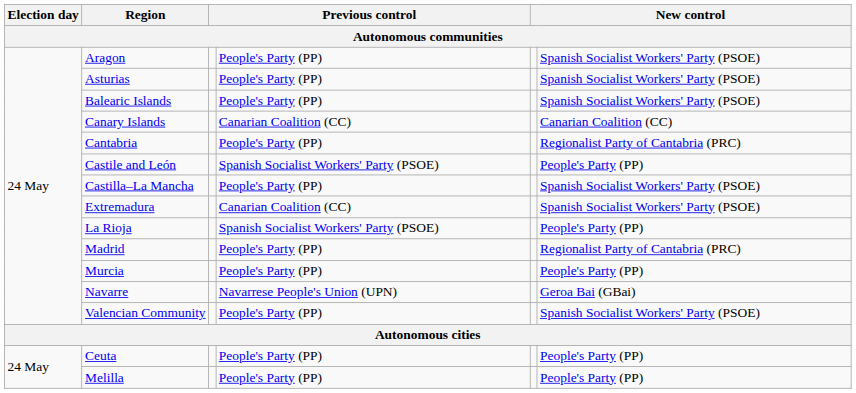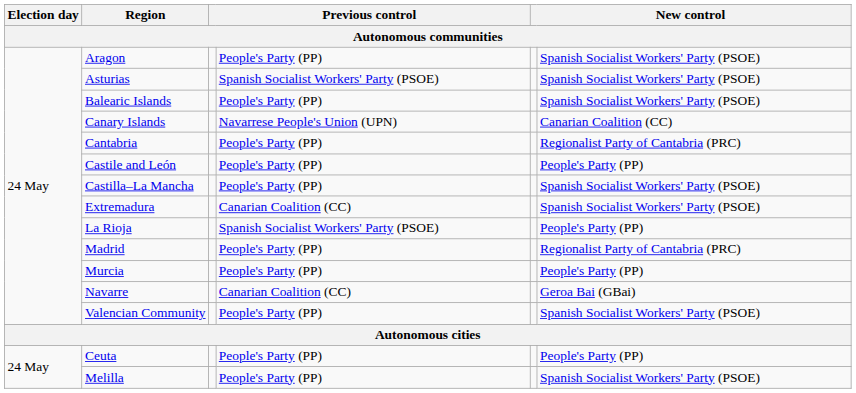(270, 79) People's Party (PP) -> (329, 79) Spanish Socialist Workers' Party (PSOE)
(285, 121) Canarian Coalition (CC) -> (308, 121) Navarrese People's Union (UPN)
(329, 164) Spanish Socialist Workers' Party (PSOE) -> (270, 164) People's Party (PP)
(308, 292) Navarrese People's Union (UPN) -> (285, 292) Canarian Coalition (CC)
(592, 377) People's Party (PP) -> (650, 377) Spanish Socialist Workers' Party (PSOE)
